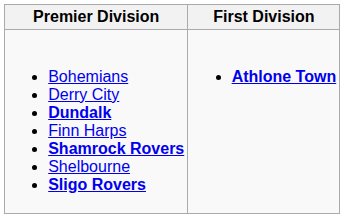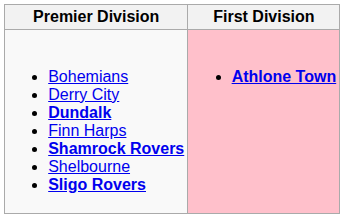(264, 77) no background -> (264, 77) pink background
